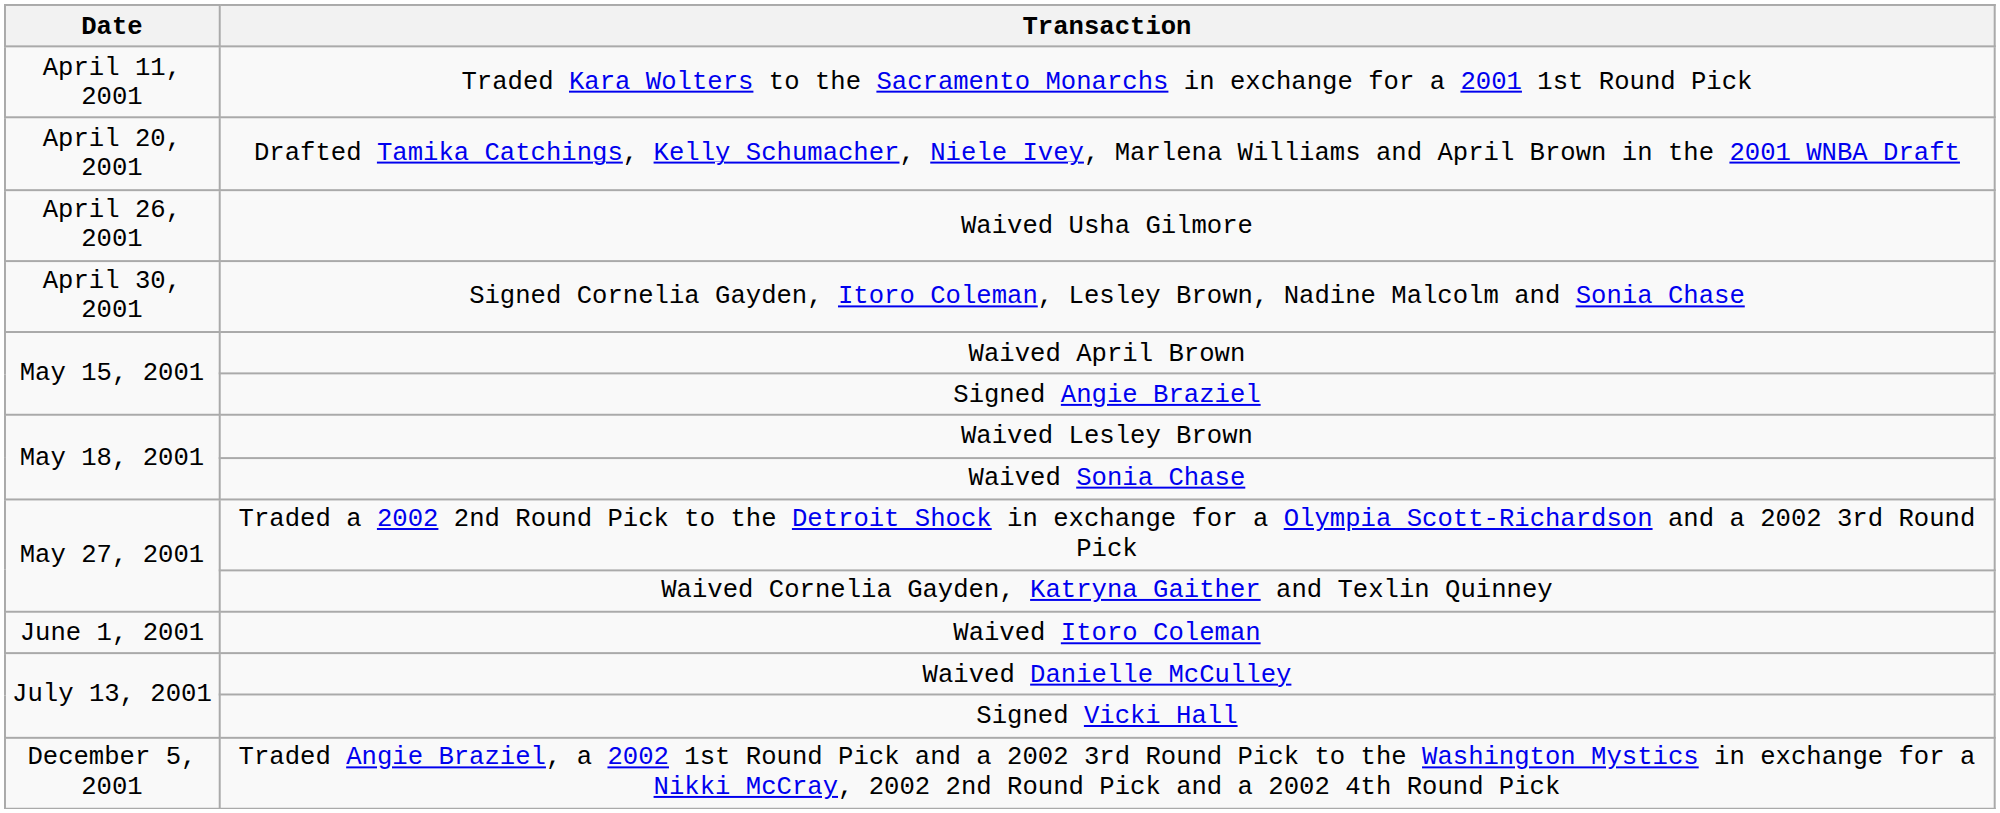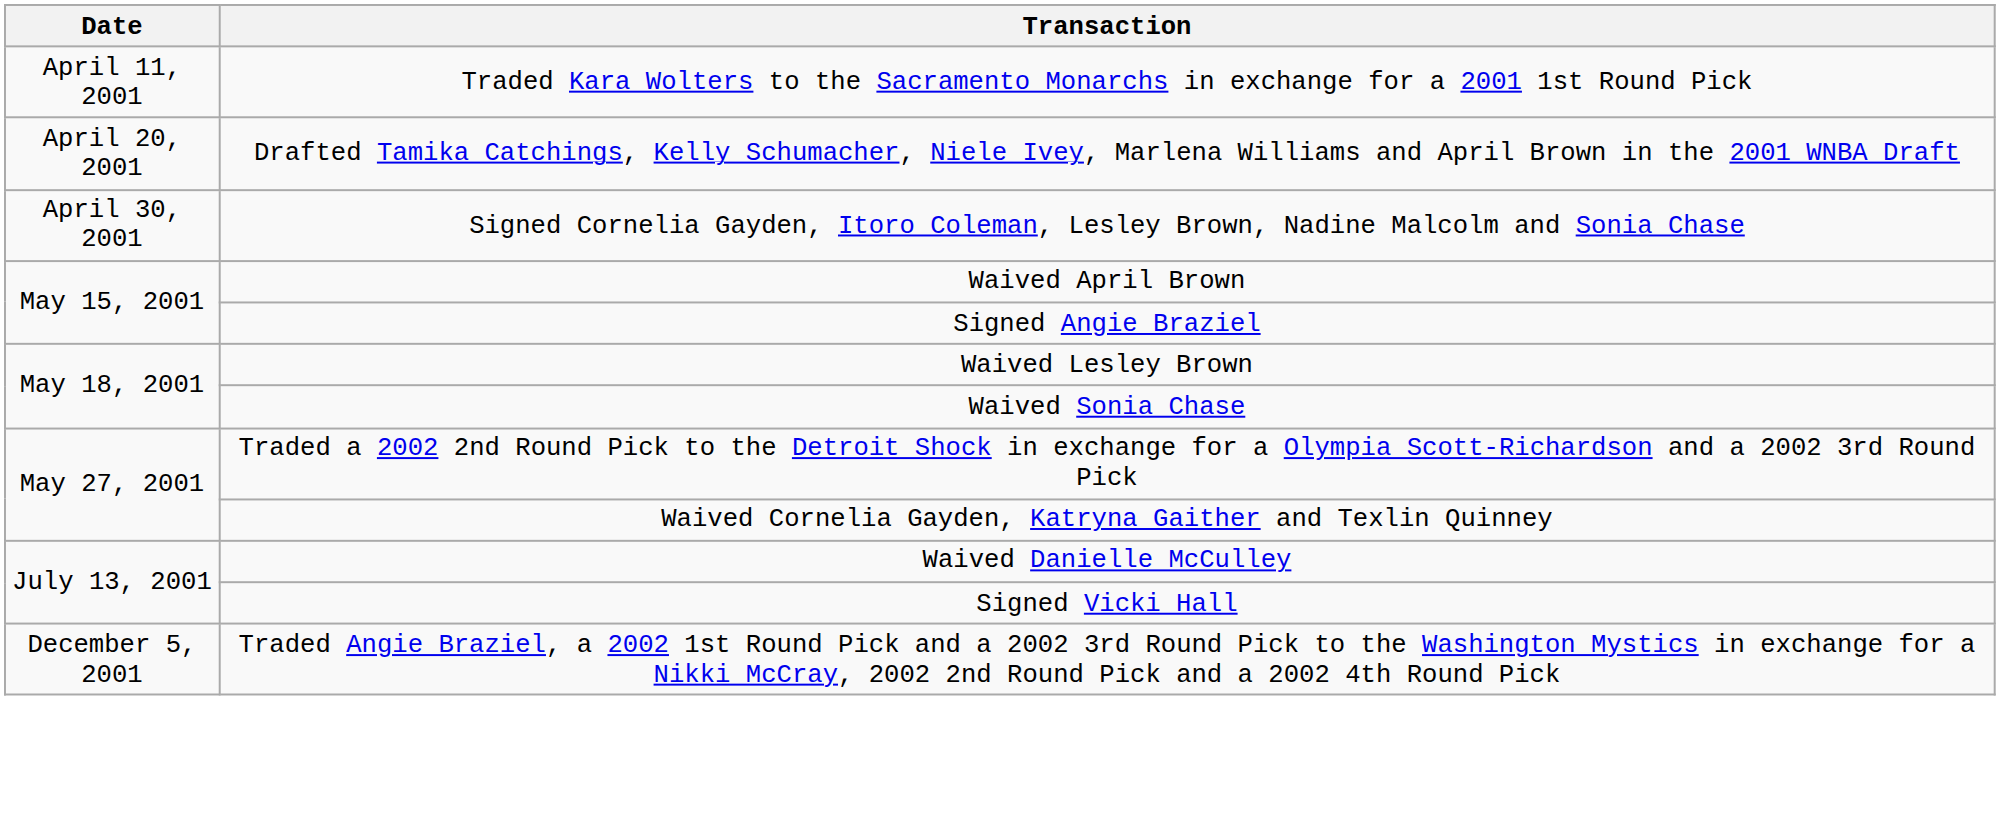- row: (1107, 225)
- row: (1107, 633)
